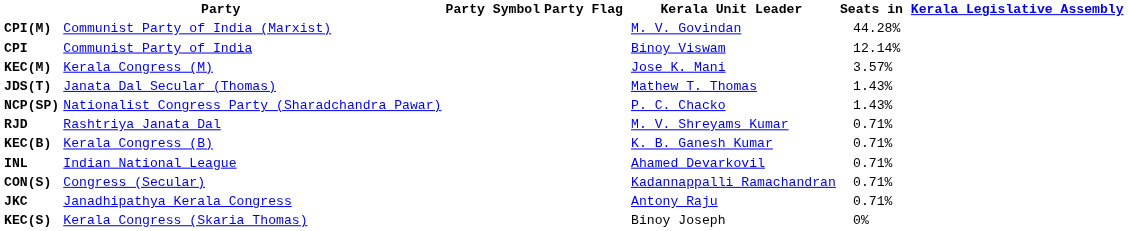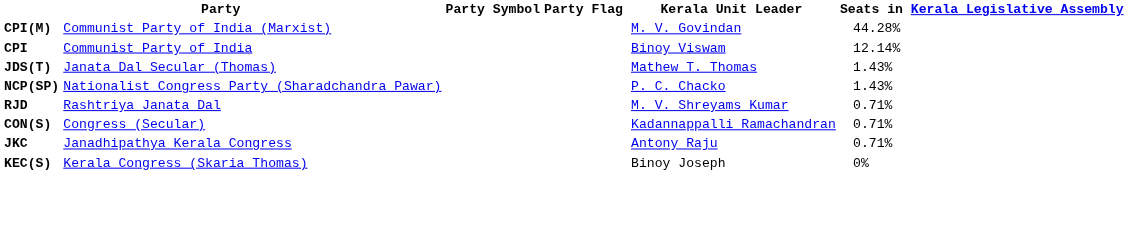- row: (28, 67)
- row: (28, 144)
- row: (16, 163)
